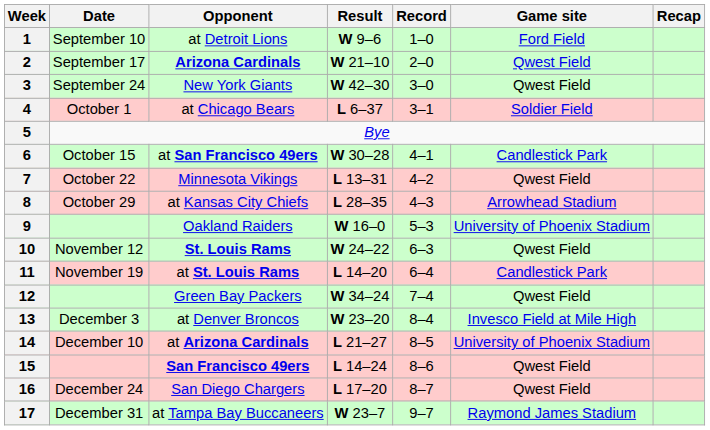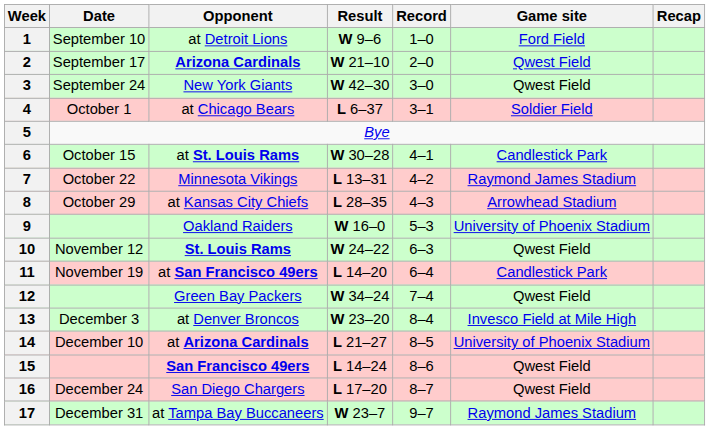(238, 156) at San Francisco 49ers -> (238, 156) at St. Louis Rams
(552, 179) Qwest Field -> (552, 179) Raymond James Stadium
(238, 272) at St. Louis Rams -> (238, 272) at San Francisco 49ers
